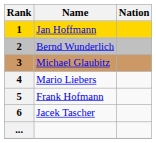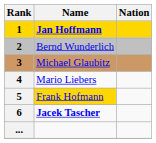(66, 29) normal -> (69, 29) bold
(70, 96) no background -> (70, 96) gold background
(66, 113) normal -> (68, 113) bold
